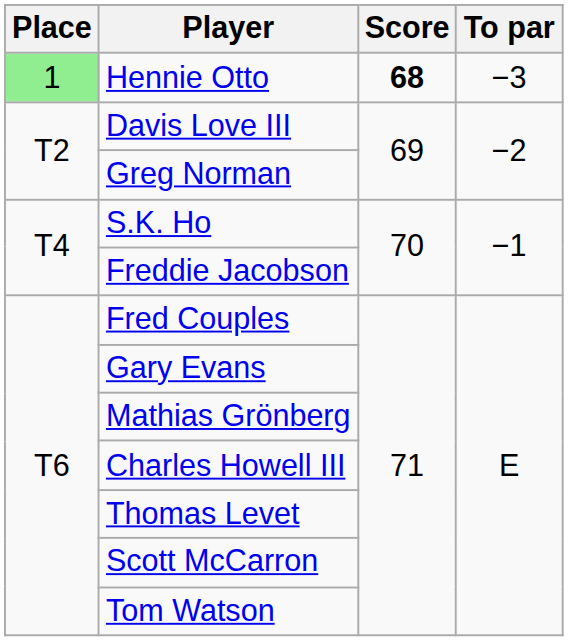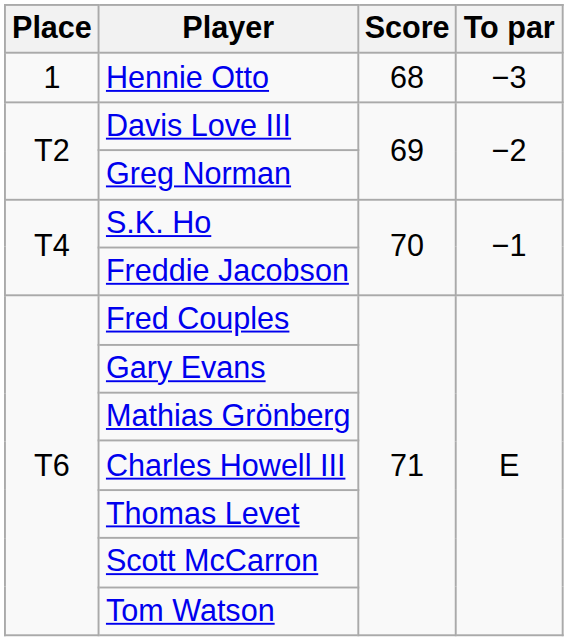(52, 77) lightgreen background -> (52, 77) no background
(407, 77) bold -> (407, 77) normal
